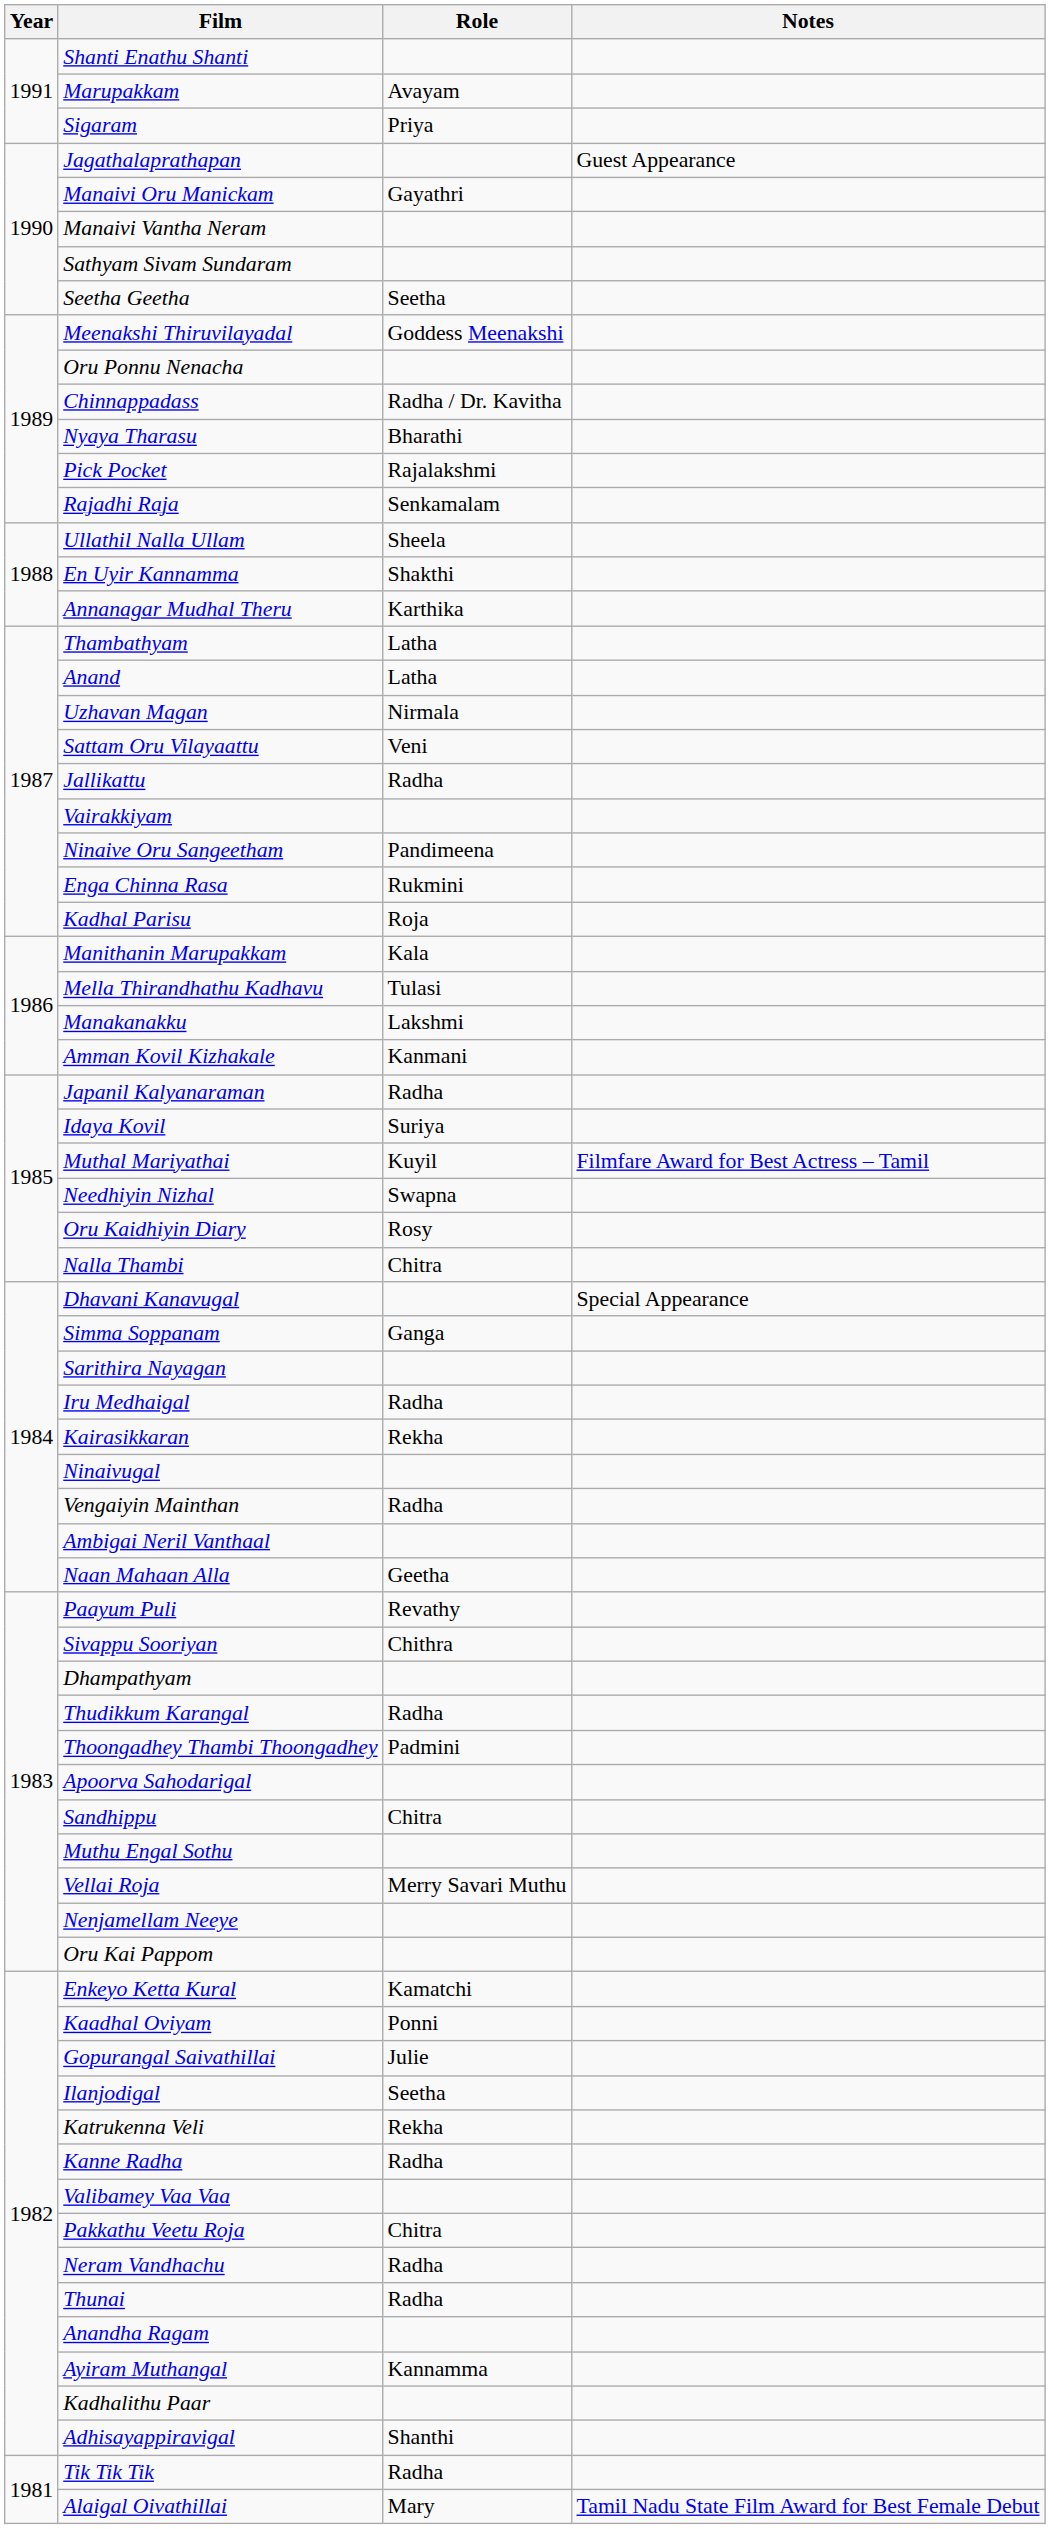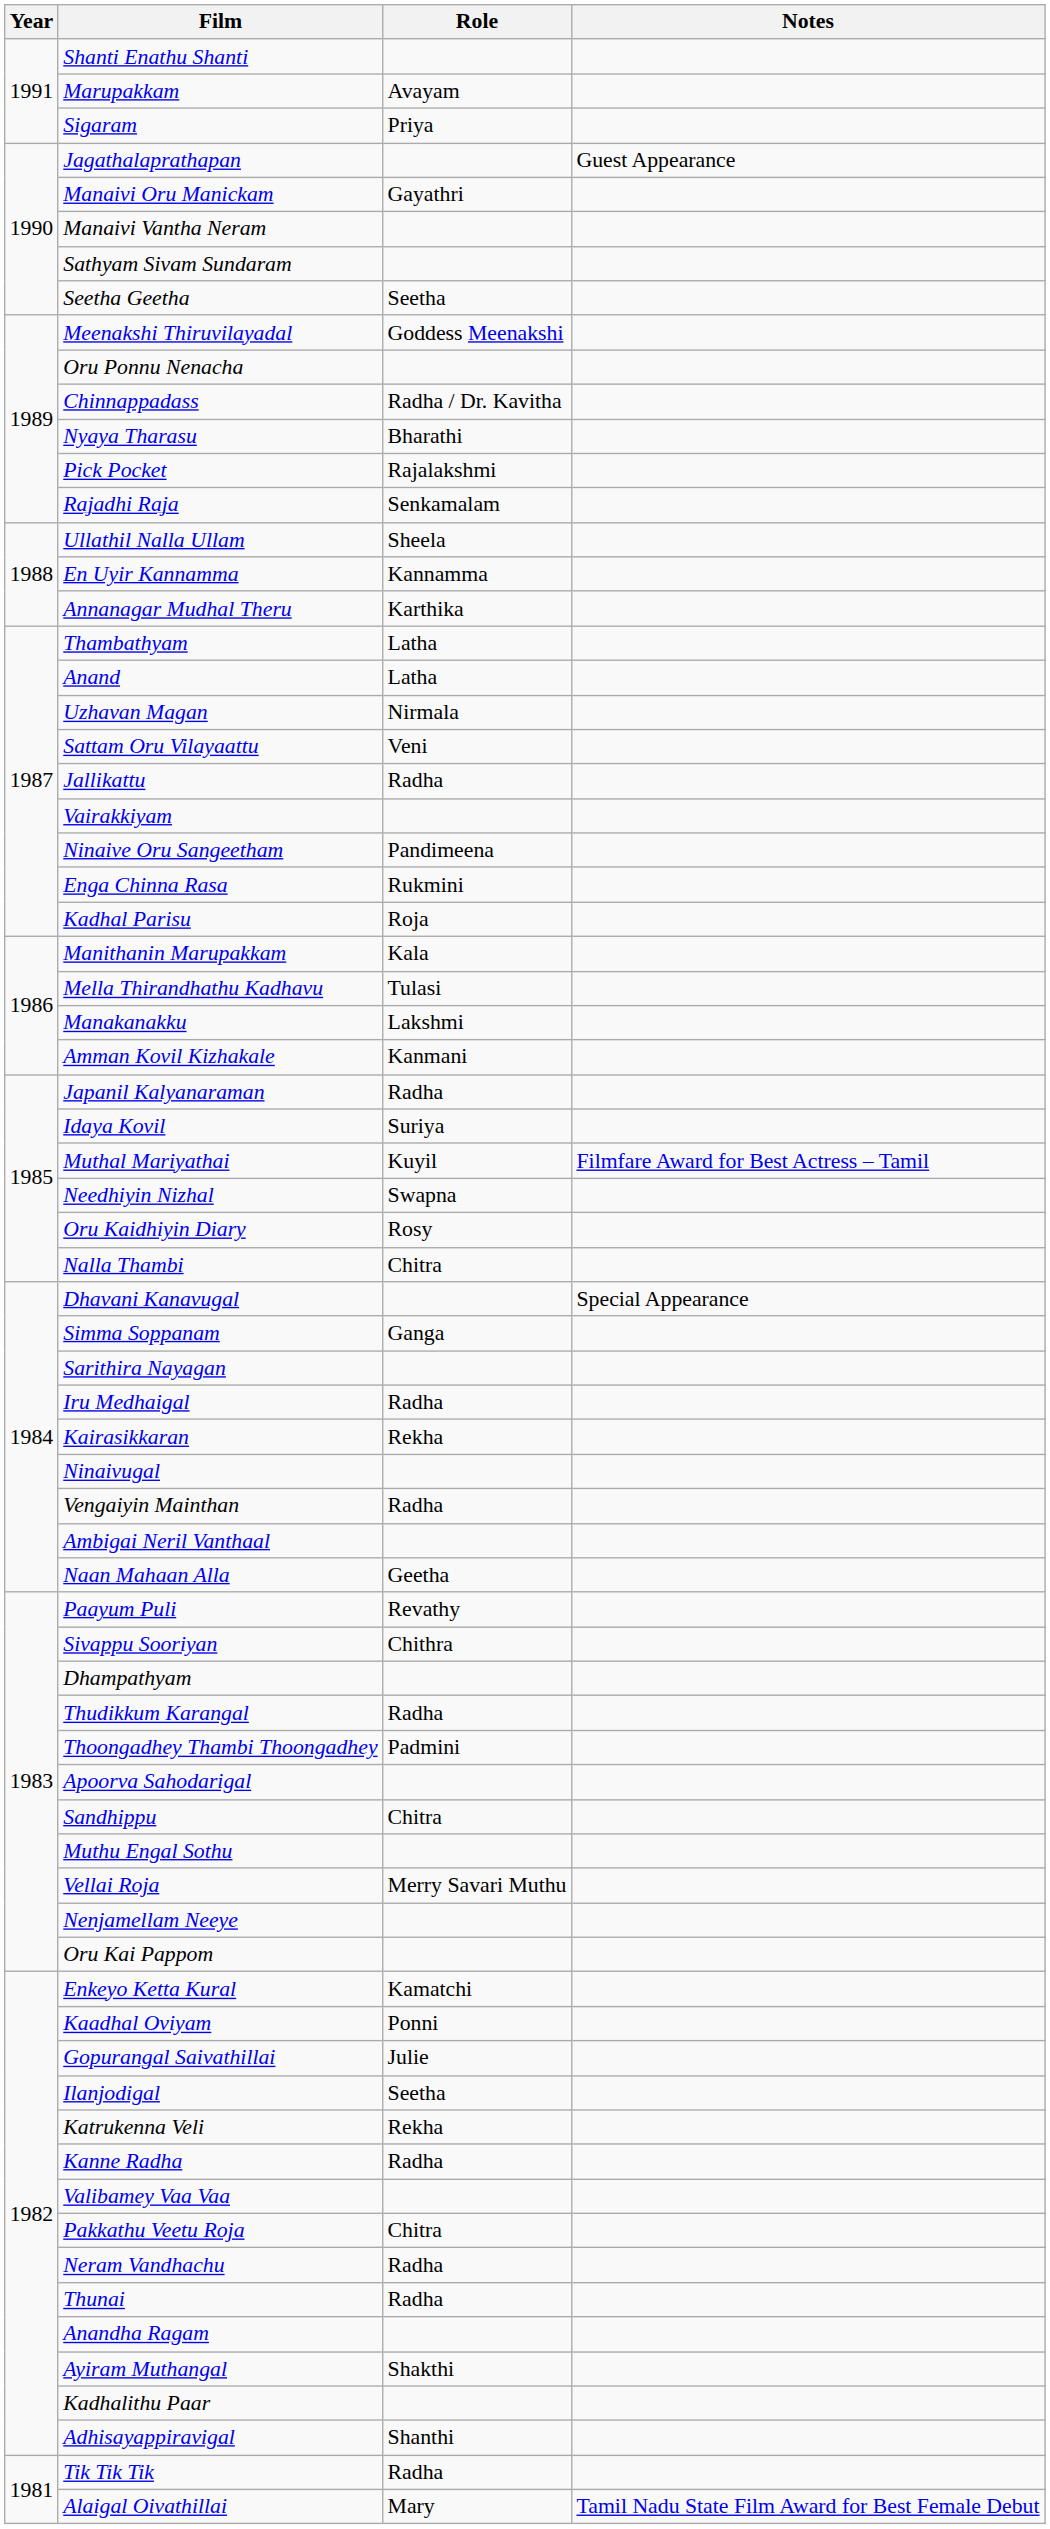(421, 573) Shakthi -> (438, 573) Kannamma
(438, 2368) Kannamma -> (421, 2368) Shakthi
